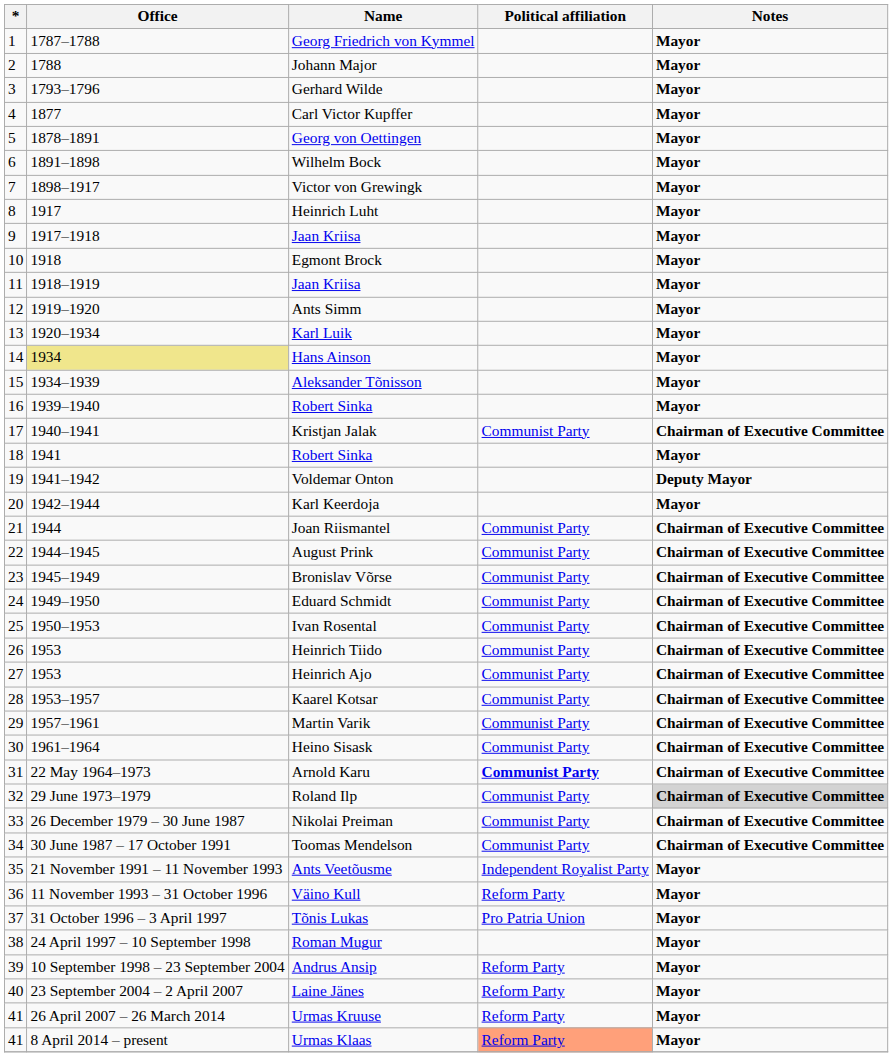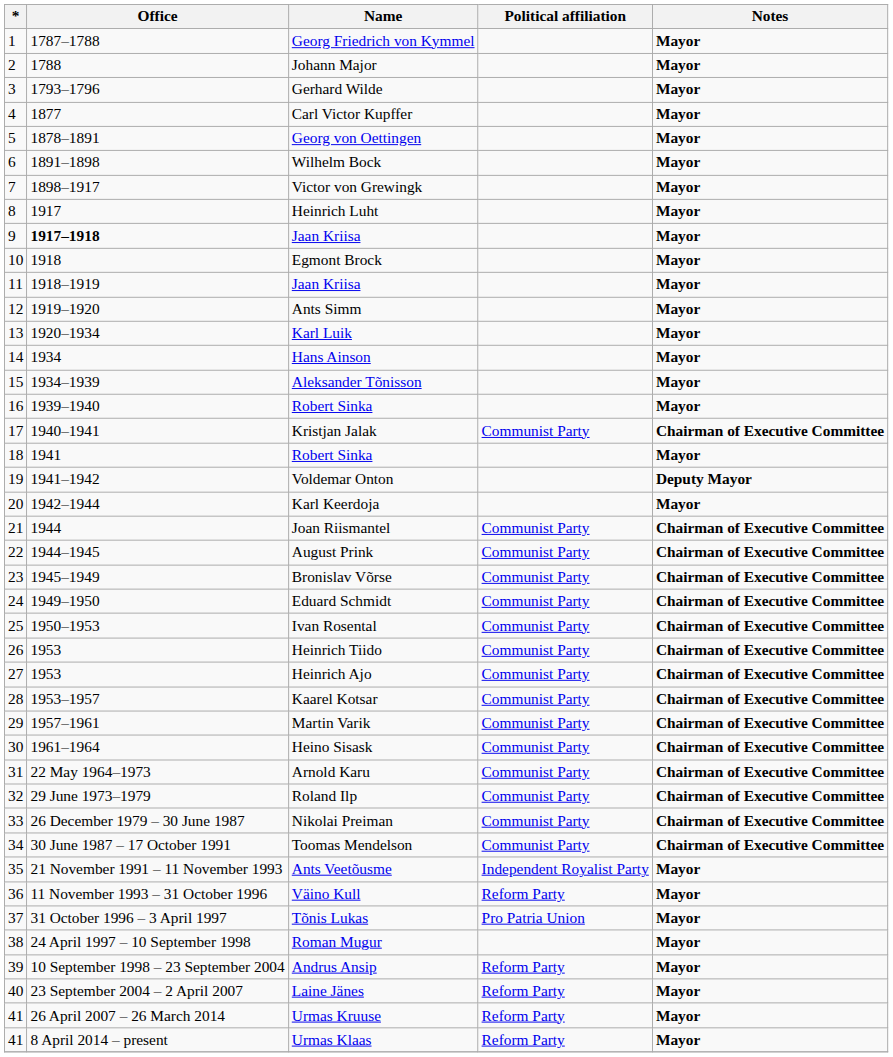(65, 235) normal -> (65, 235) bold
(46, 357) khaki background -> (46, 357) no background
(540, 771) bold -> (536, 771) normal
(770, 796) lightgrey background -> (770, 796) no background
(523, 1039) lightsalmon background -> (523, 1039) no background
